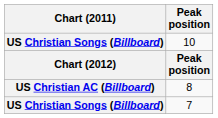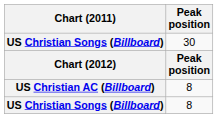(189, 42) 10 -> (189, 42) 30
(189, 105) 7 -> (189, 105) 8
